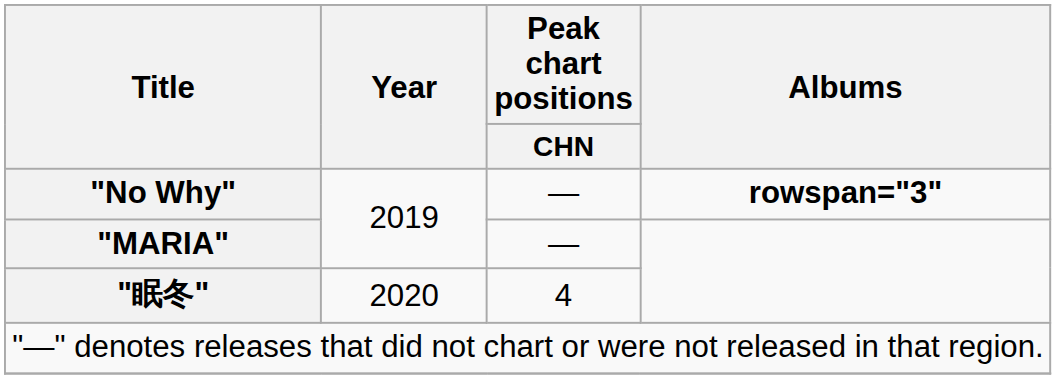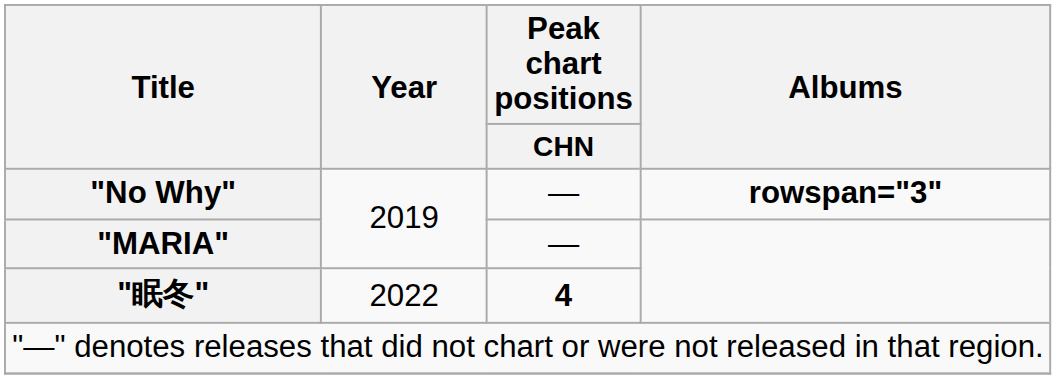(404, 295) 2020 -> (404, 295) 2022
(564, 295) normal -> (564, 295) bold
